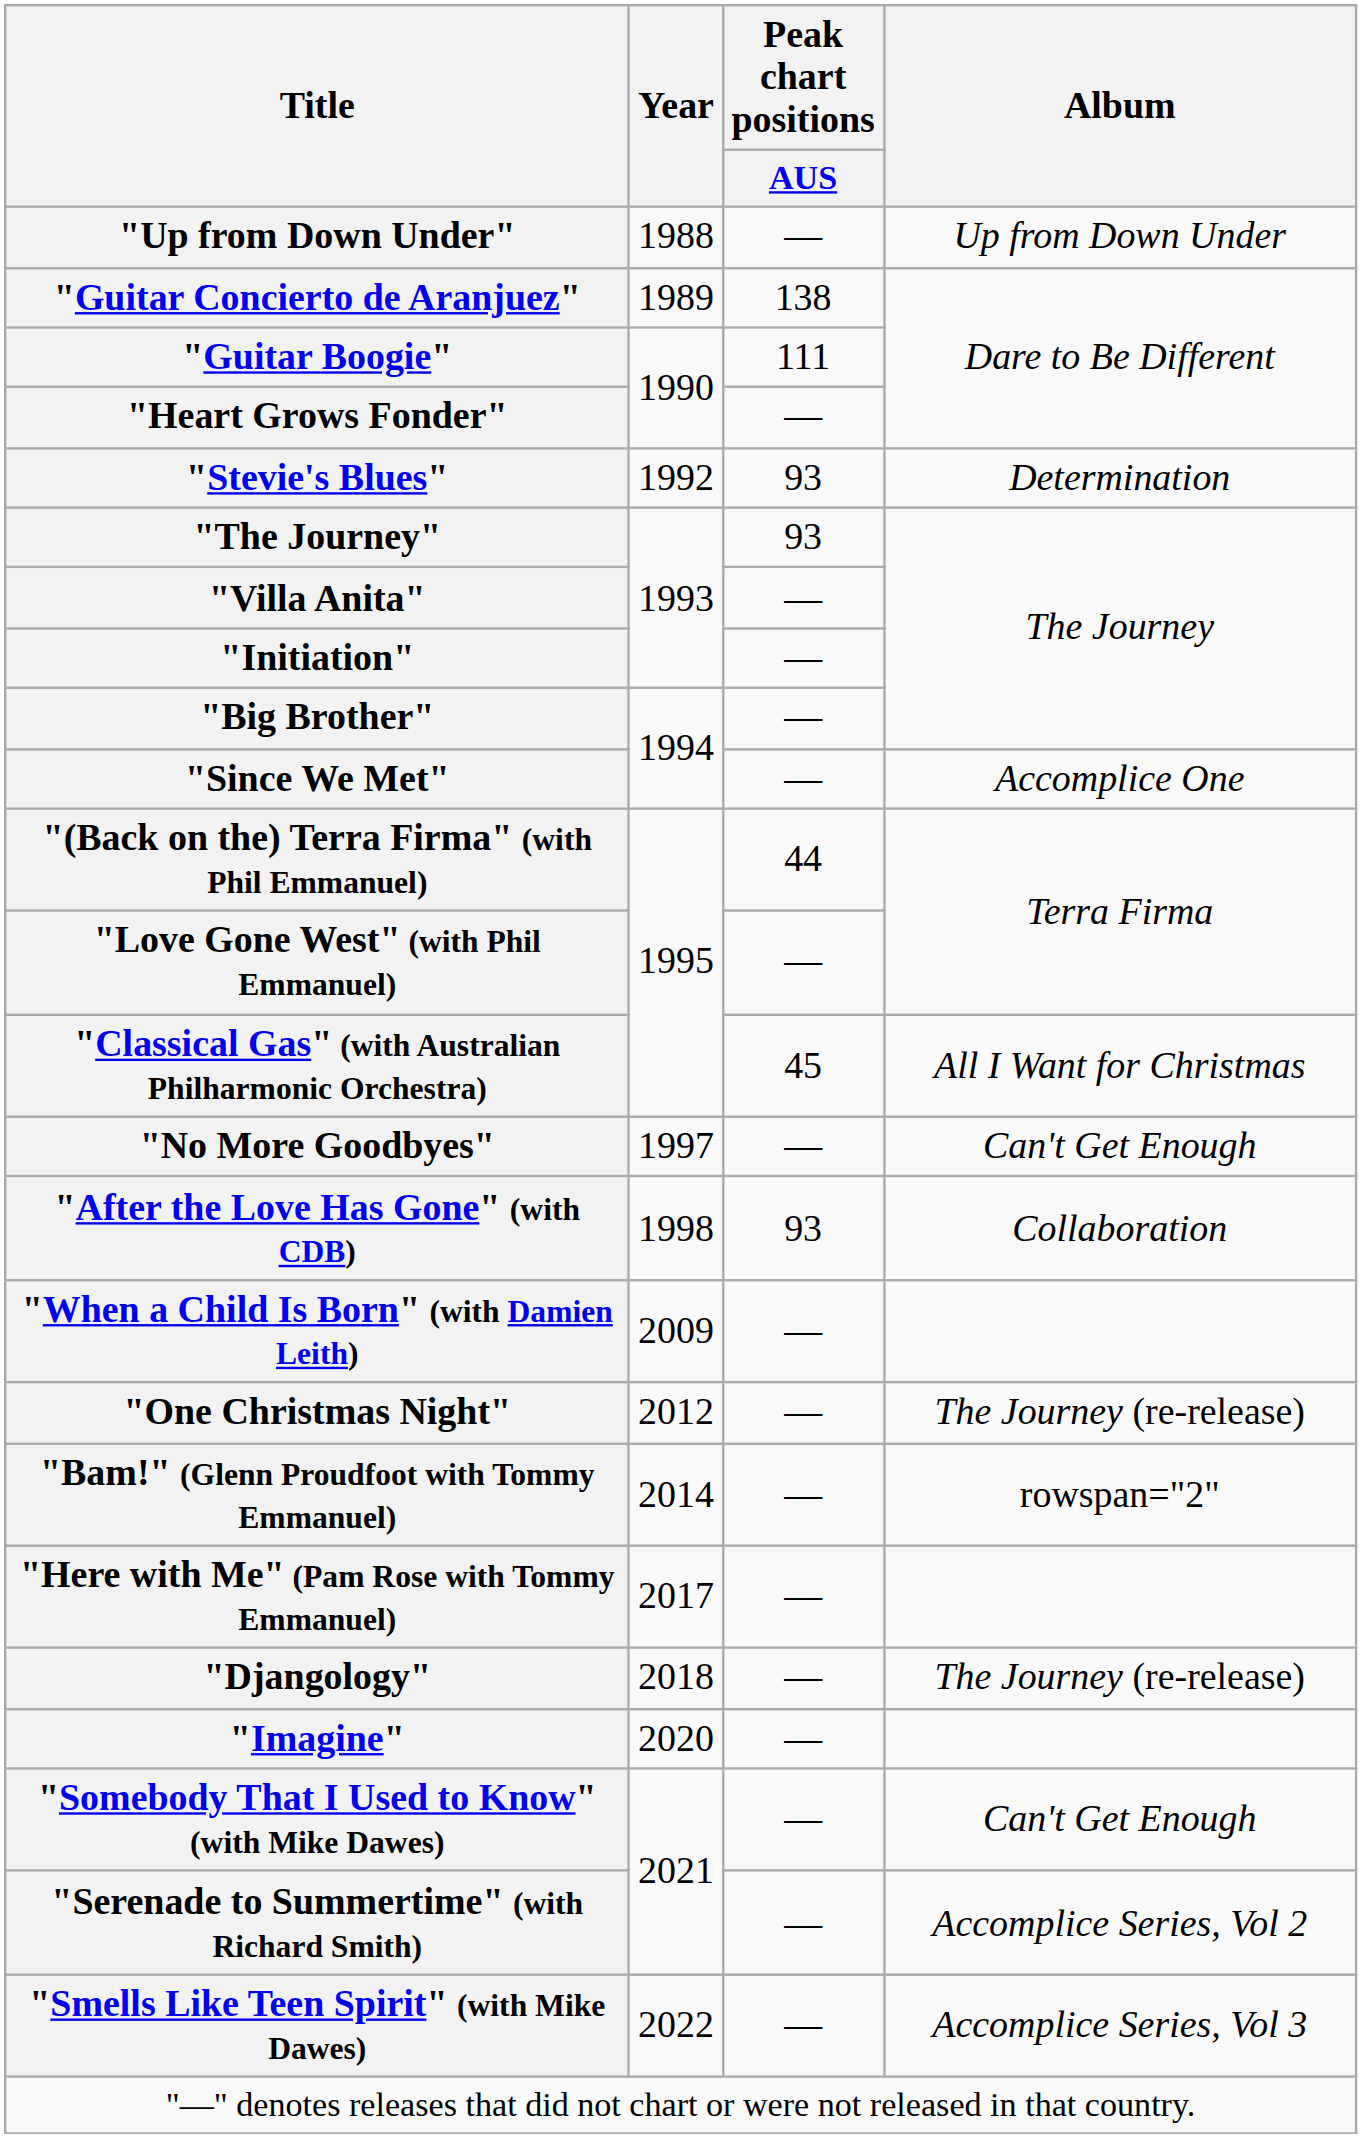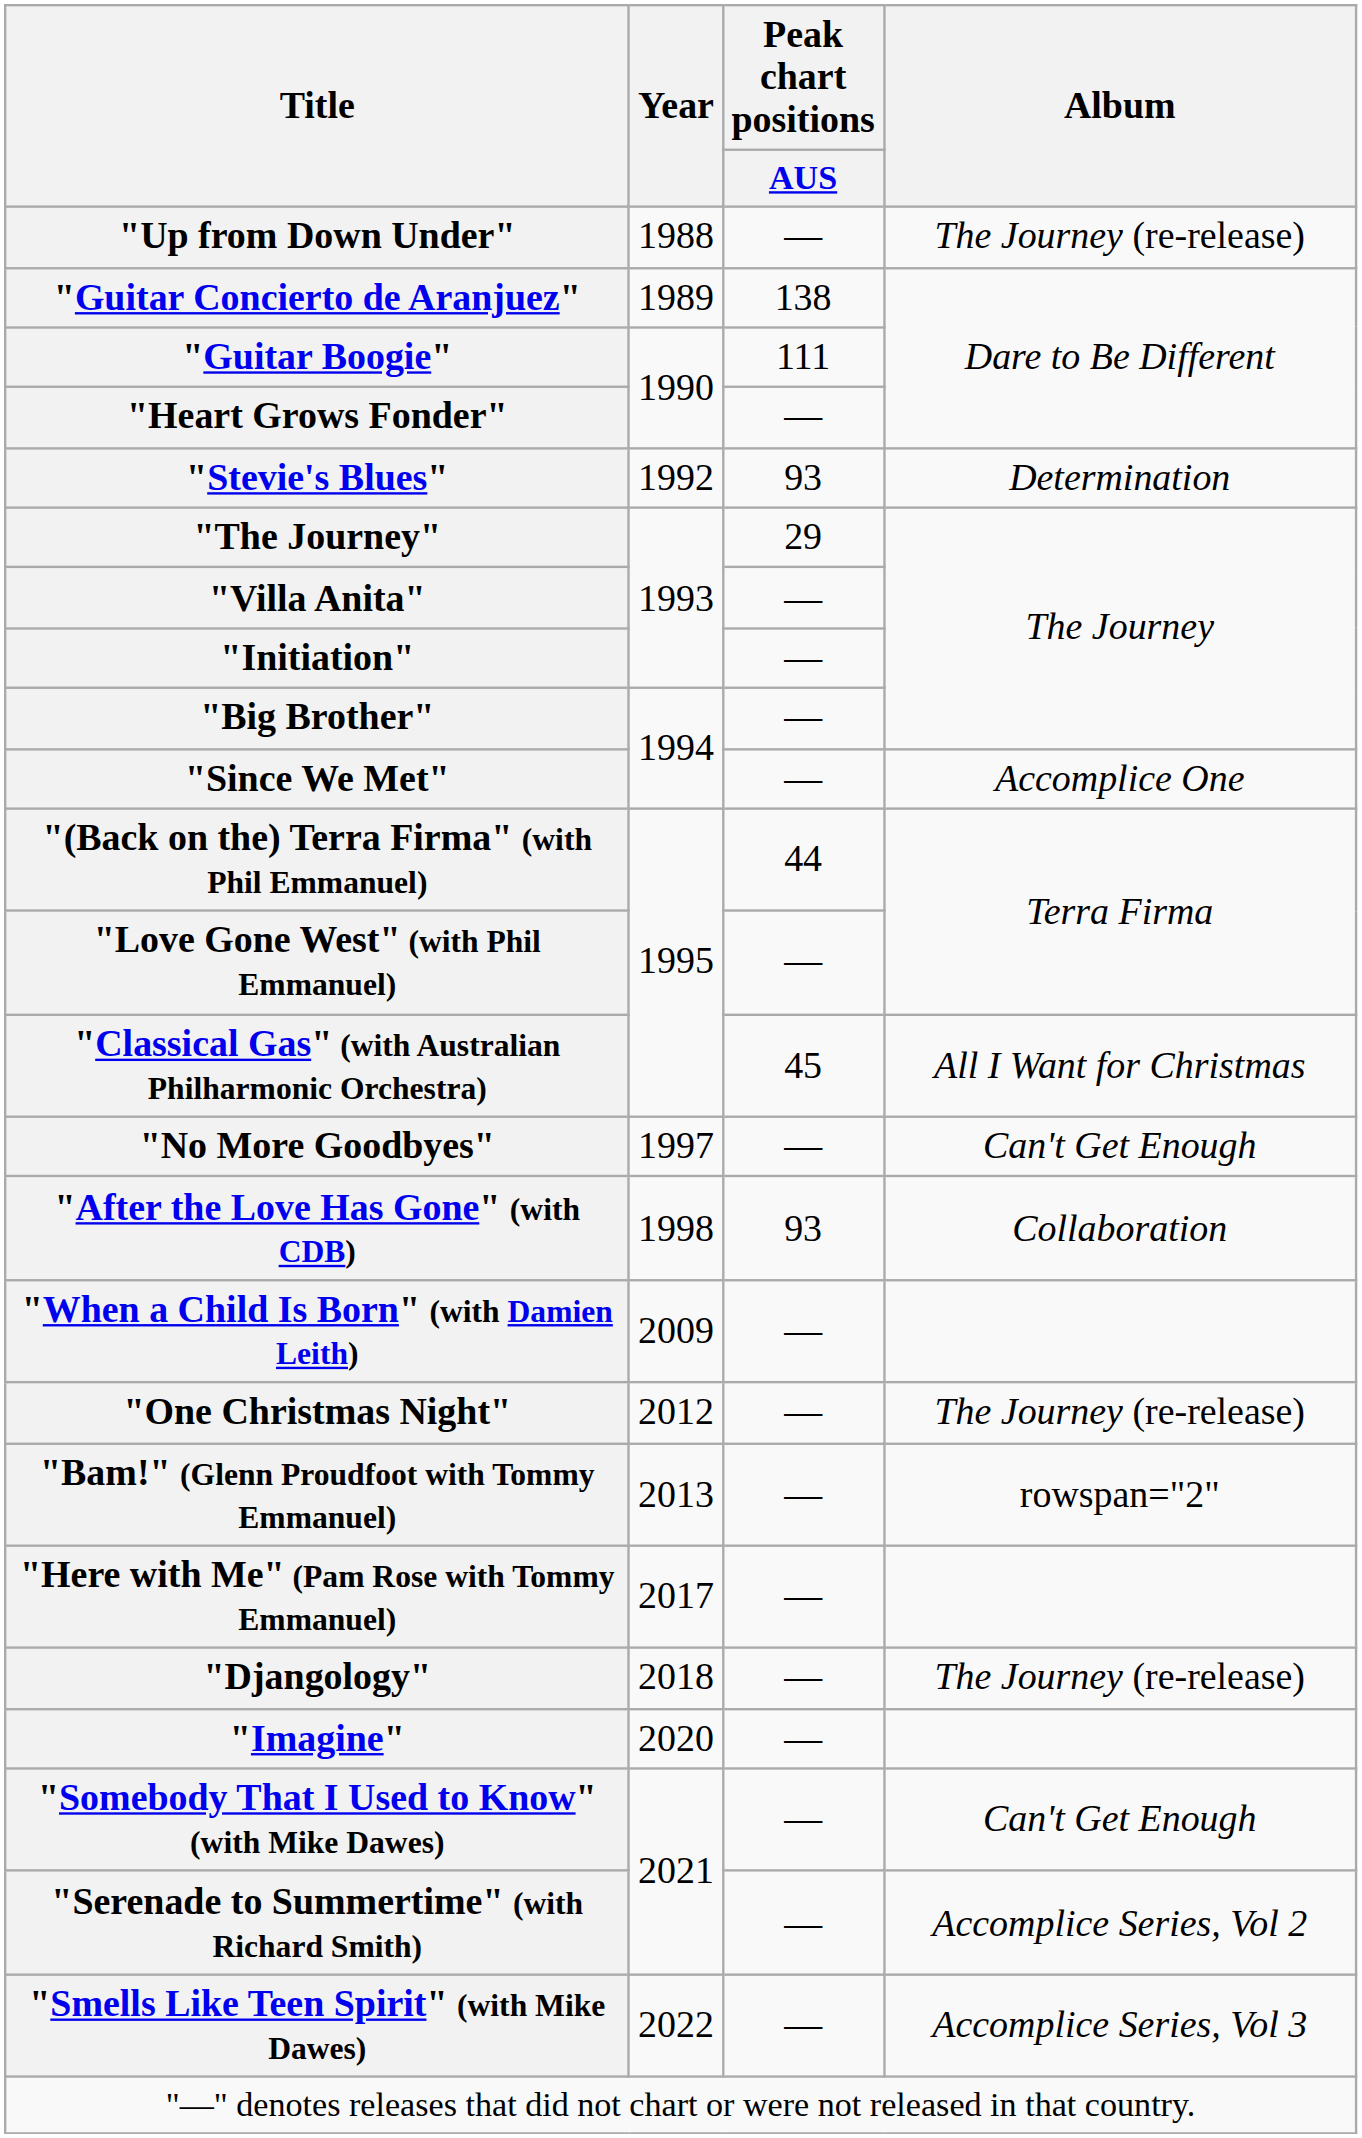(1120, 236) Up from Down Under -> (1120, 236) The Journey (re-release)
(803, 537) 93 -> (803, 537) 29
(676, 1493) 2014 -> (676, 1493) 2013
